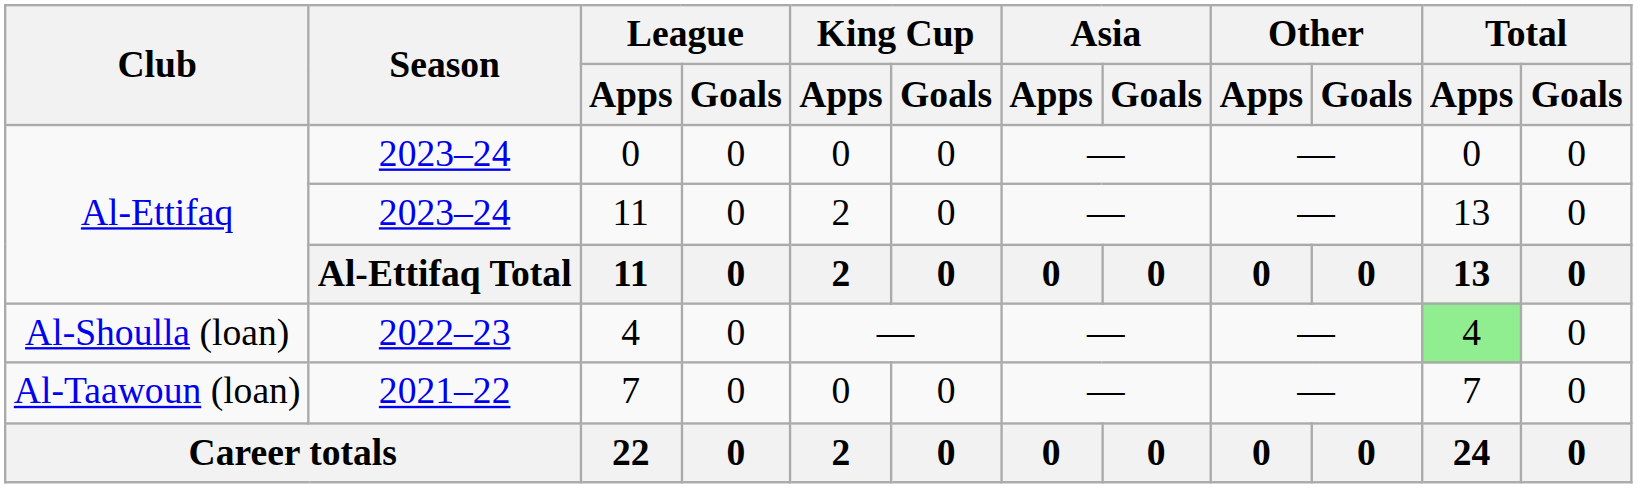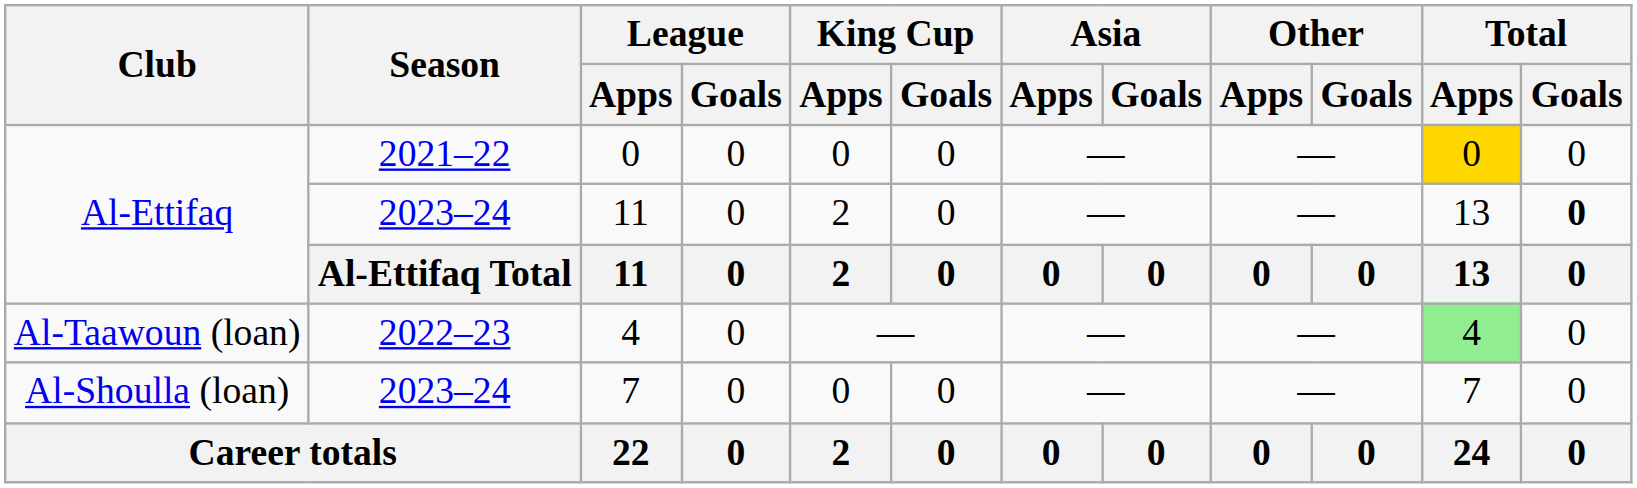(445, 153) 2023–24 -> (445, 153) 2021–22
(1472, 153) no background -> (1472, 153) gold background
(1577, 213) normal -> (1577, 213) bold
(157, 332) Al-Shoulla (loan) -> (157, 332) Al-Taawoun (loan)
(157, 392) Al-Taawoun (loan) -> (157, 392) Al-Shoulla (loan)
(445, 392) 2021–22 -> (445, 392) 2023–24
